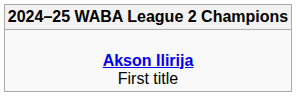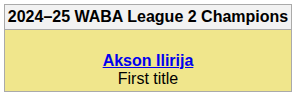(148, 69) no background -> (148, 69) khaki background
